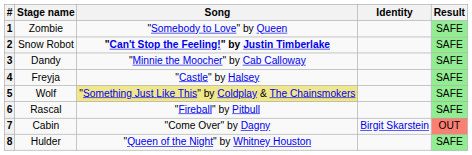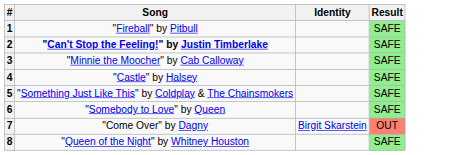- column: (46, 12)
(217, 28) "Somebody to Love" by Queen -> (155, 28) "Fireball" by Pitbull
(217, 93) khaki background -> (155, 93) no background
(217, 110) "Fireball" by Pitbull -> (155, 110) "Somebody to Love" by Queen
